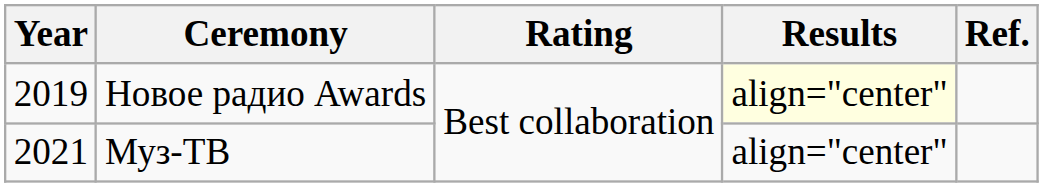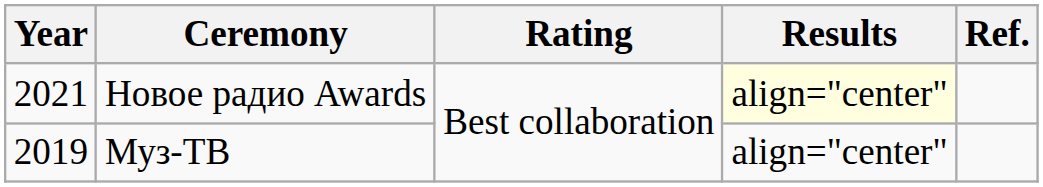(51, 92) 2019 -> (51, 92) 2021
(51, 151) 2021 -> (51, 151) 2019
